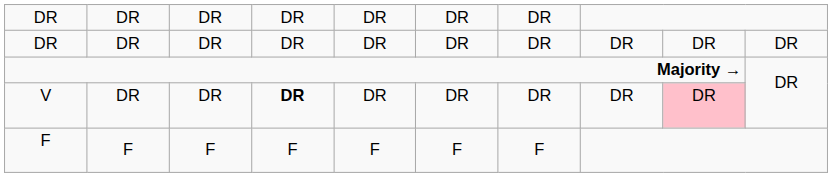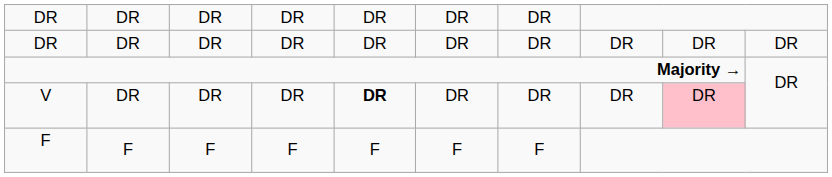(293, 95) bold -> (293, 95) normal
(375, 95) normal -> (375, 95) bold
